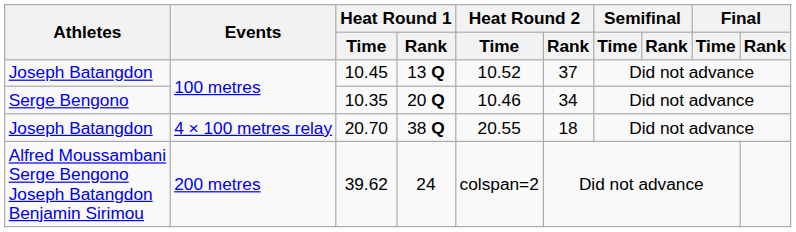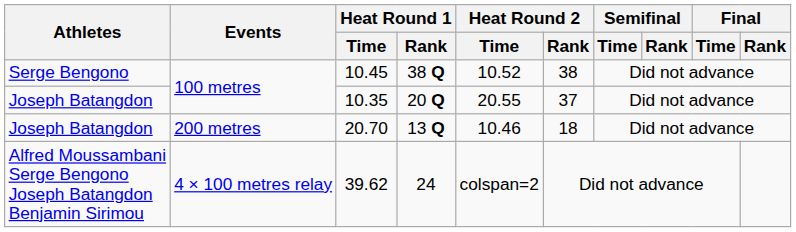(81, 73) Joseph Batangdon -> (69, 73) Serge Bengono
(426, 73) 13 Q -> (426, 73) 38 Q
(568, 73) 37 -> (568, 73) 38
(69, 101) Serge Bengono -> (81, 101) Joseph Batangdon
(499, 101) 10.46 -> (499, 101) 20.55
(568, 101) 34 -> (568, 101) 37
(253, 128) 4 × 100 metres relay -> (217, 128) 200 metres
(426, 128) 38 Q -> (426, 128) 13 Q
(499, 128) 20.55 -> (499, 128) 10.46
(217, 184) 200 metres -> (253, 184) 4 × 100 metres relay
